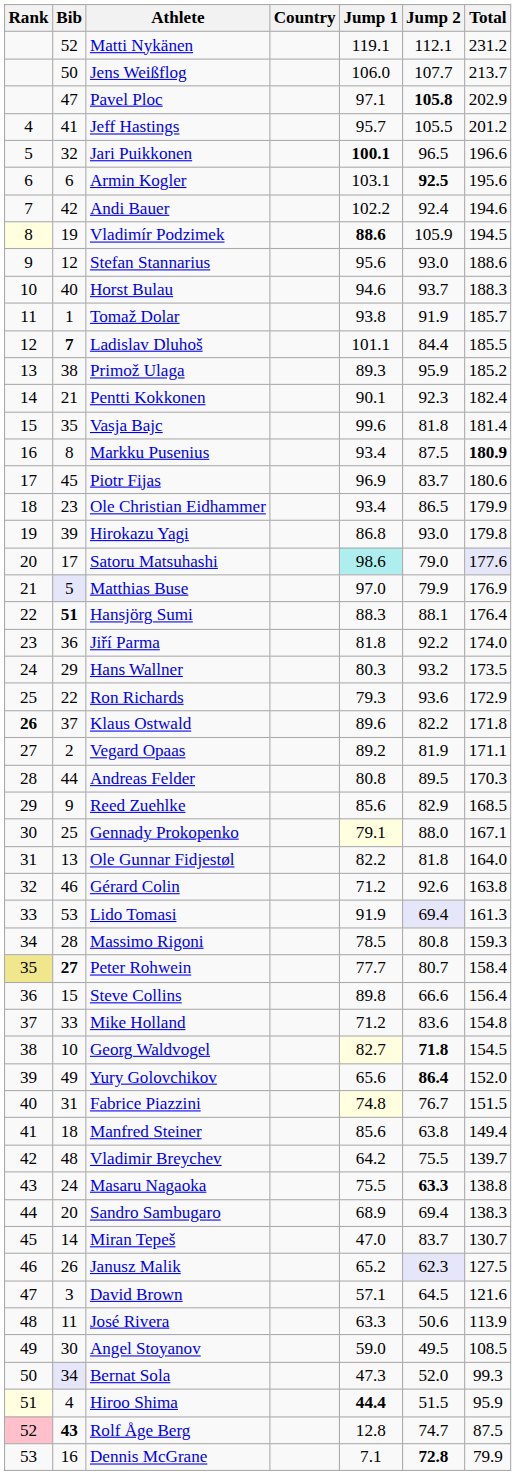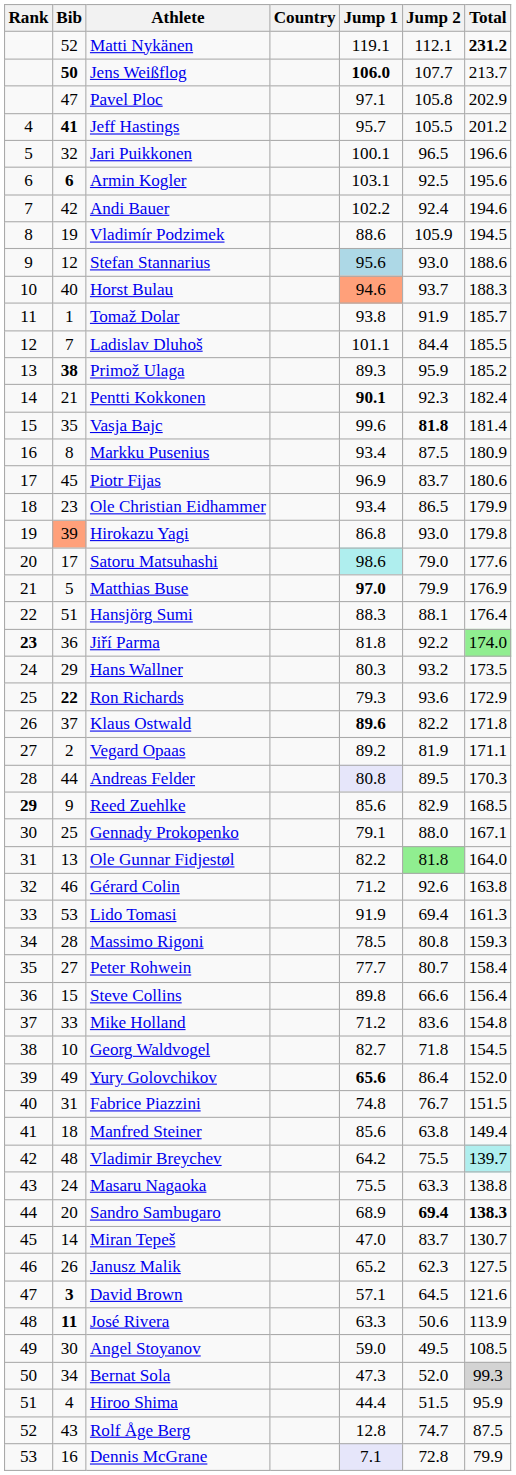(488, 45) normal -> (488, 45) bold
(69, 72) normal -> (69, 72) bold
(371, 72) normal -> (371, 72) bold
(433, 99) bold -> (433, 99) normal
(69, 126) normal -> (69, 126) bold
(371, 153) bold -> (371, 153) normal
(69, 180) normal -> (69, 180) bold
(433, 180) bold -> (433, 180) normal
(28, 235) lightyellow background -> (28, 235) no background
(371, 235) bold -> (371, 235) normal
(371, 262) no background -> (371, 262) lightblue background
(371, 289) no background -> (371, 289) lightsalmon background
(69, 343) bold -> (69, 343) normal
(69, 371) normal -> (69, 371) bold
(371, 398) normal -> (371, 398) bold
(433, 425) normal -> (433, 425) bold
(488, 452) bold -> (488, 452) normal
(69, 533) no background -> (69, 533) lightsalmon background
(488, 561) lavender background -> (488, 561) no background
(69, 588) lavender background -> (69, 588) no background
(371, 588) normal -> (371, 588) bold
(69, 615) bold -> (69, 615) normal
(28, 642) normal -> (28, 642) bold
(488, 642) no background -> (488, 642) lightgreen background
(69, 696) normal -> (69, 696) bold
(28, 724) bold -> (28, 724) normal
(371, 724) normal -> (371, 724) bold
(371, 778) no background -> (371, 778) lavender background
(28, 805) normal -> (28, 805) bold
(371, 832) lightyellow background -> (371, 832) no background
(433, 859) no background -> (433, 859) lightgreen background
(433, 914) lavender background -> (433, 914) no background
(28, 968) khaki background -> (28, 968) no background
(69, 968) bold -> (69, 968) normal
(371, 1049) lightyellow background -> (371, 1049) no background
(433, 1049) bold -> (433, 1049) normal
(371, 1076) normal -> (371, 1076) bold
(433, 1076) bold -> (433, 1076) normal
(371, 1104) lightyellow background -> (371, 1104) no background
(488, 1158) no background -> (488, 1158) paleturquoise background
(433, 1185) bold -> (433, 1185) normal
(433, 1212) normal -> (433, 1212) bold
(488, 1212) normal -> (488, 1212) bold
(433, 1267) lavender background -> (433, 1267) no background
(69, 1294) normal -> (69, 1294) bold
(69, 1321) normal -> (69, 1321) bold
(69, 1375) lavender background -> (69, 1375) no background
(488, 1375) no background -> (488, 1375) lightgrey background
(28, 1402) lightyellow background -> (28, 1402) no background
(371, 1402) bold -> (371, 1402) normal
(28, 1429) pink background -> (28, 1429) no background
(69, 1429) bold -> (69, 1429) normal
(371, 1457) no background -> (371, 1457) lavender background
(433, 1457) bold -> (433, 1457) normal
